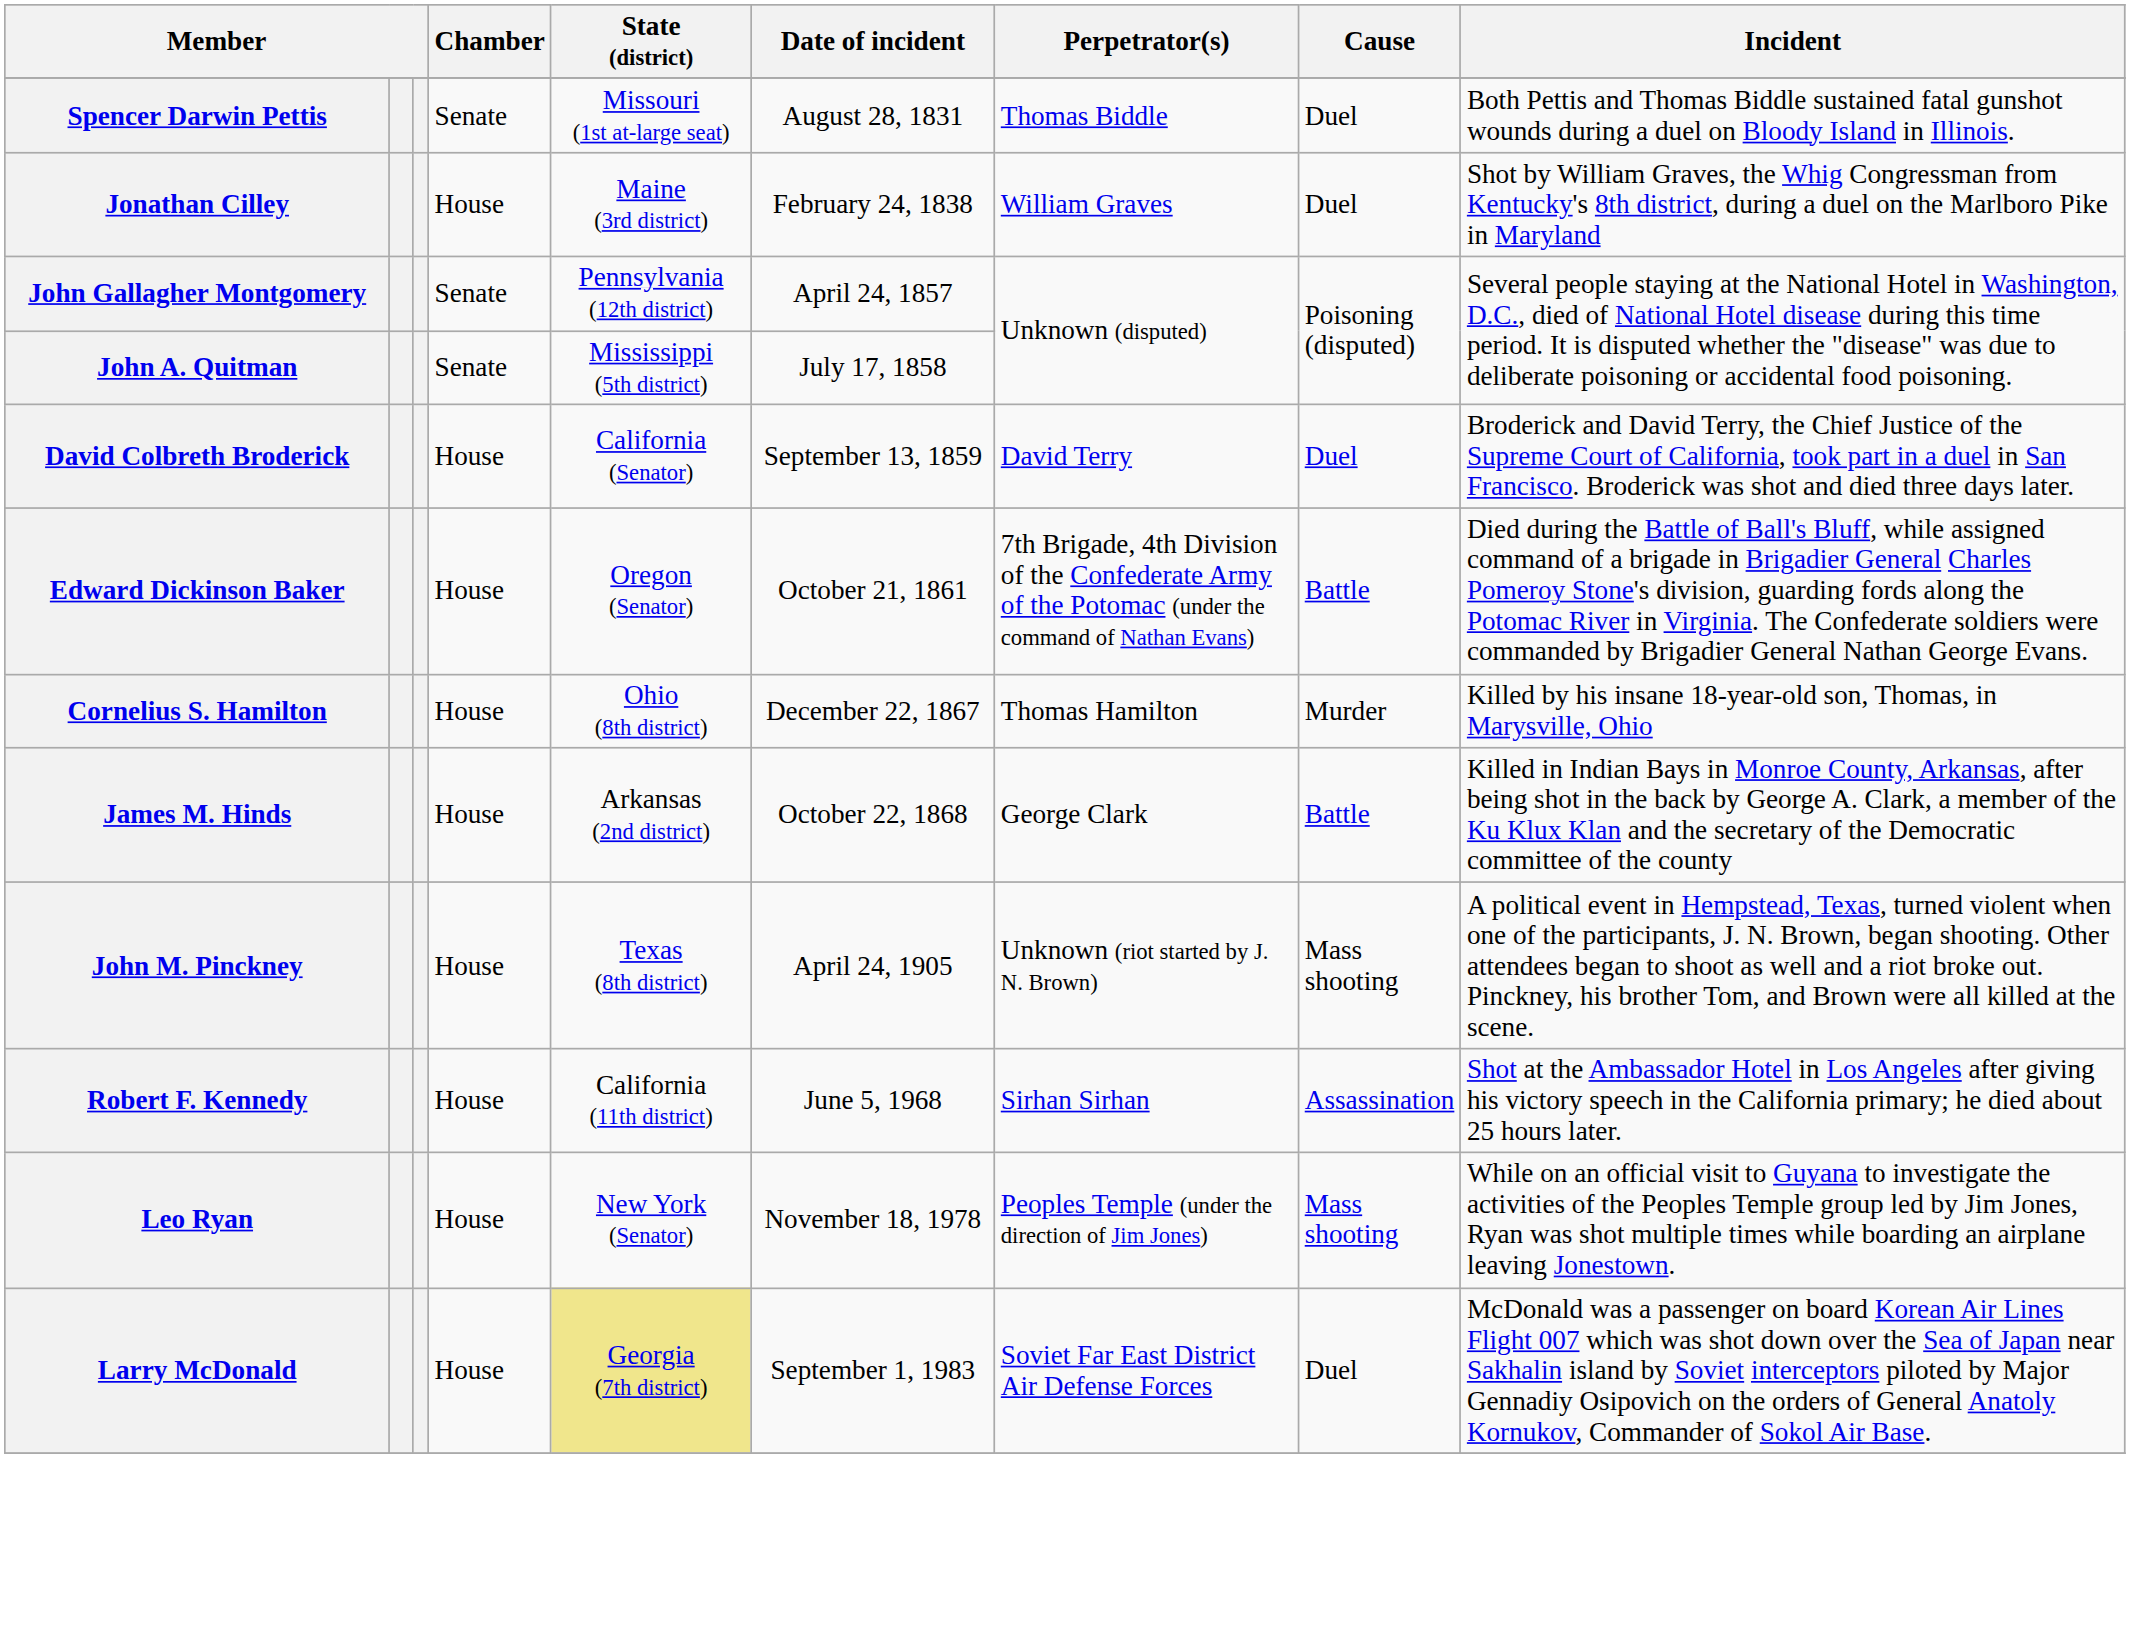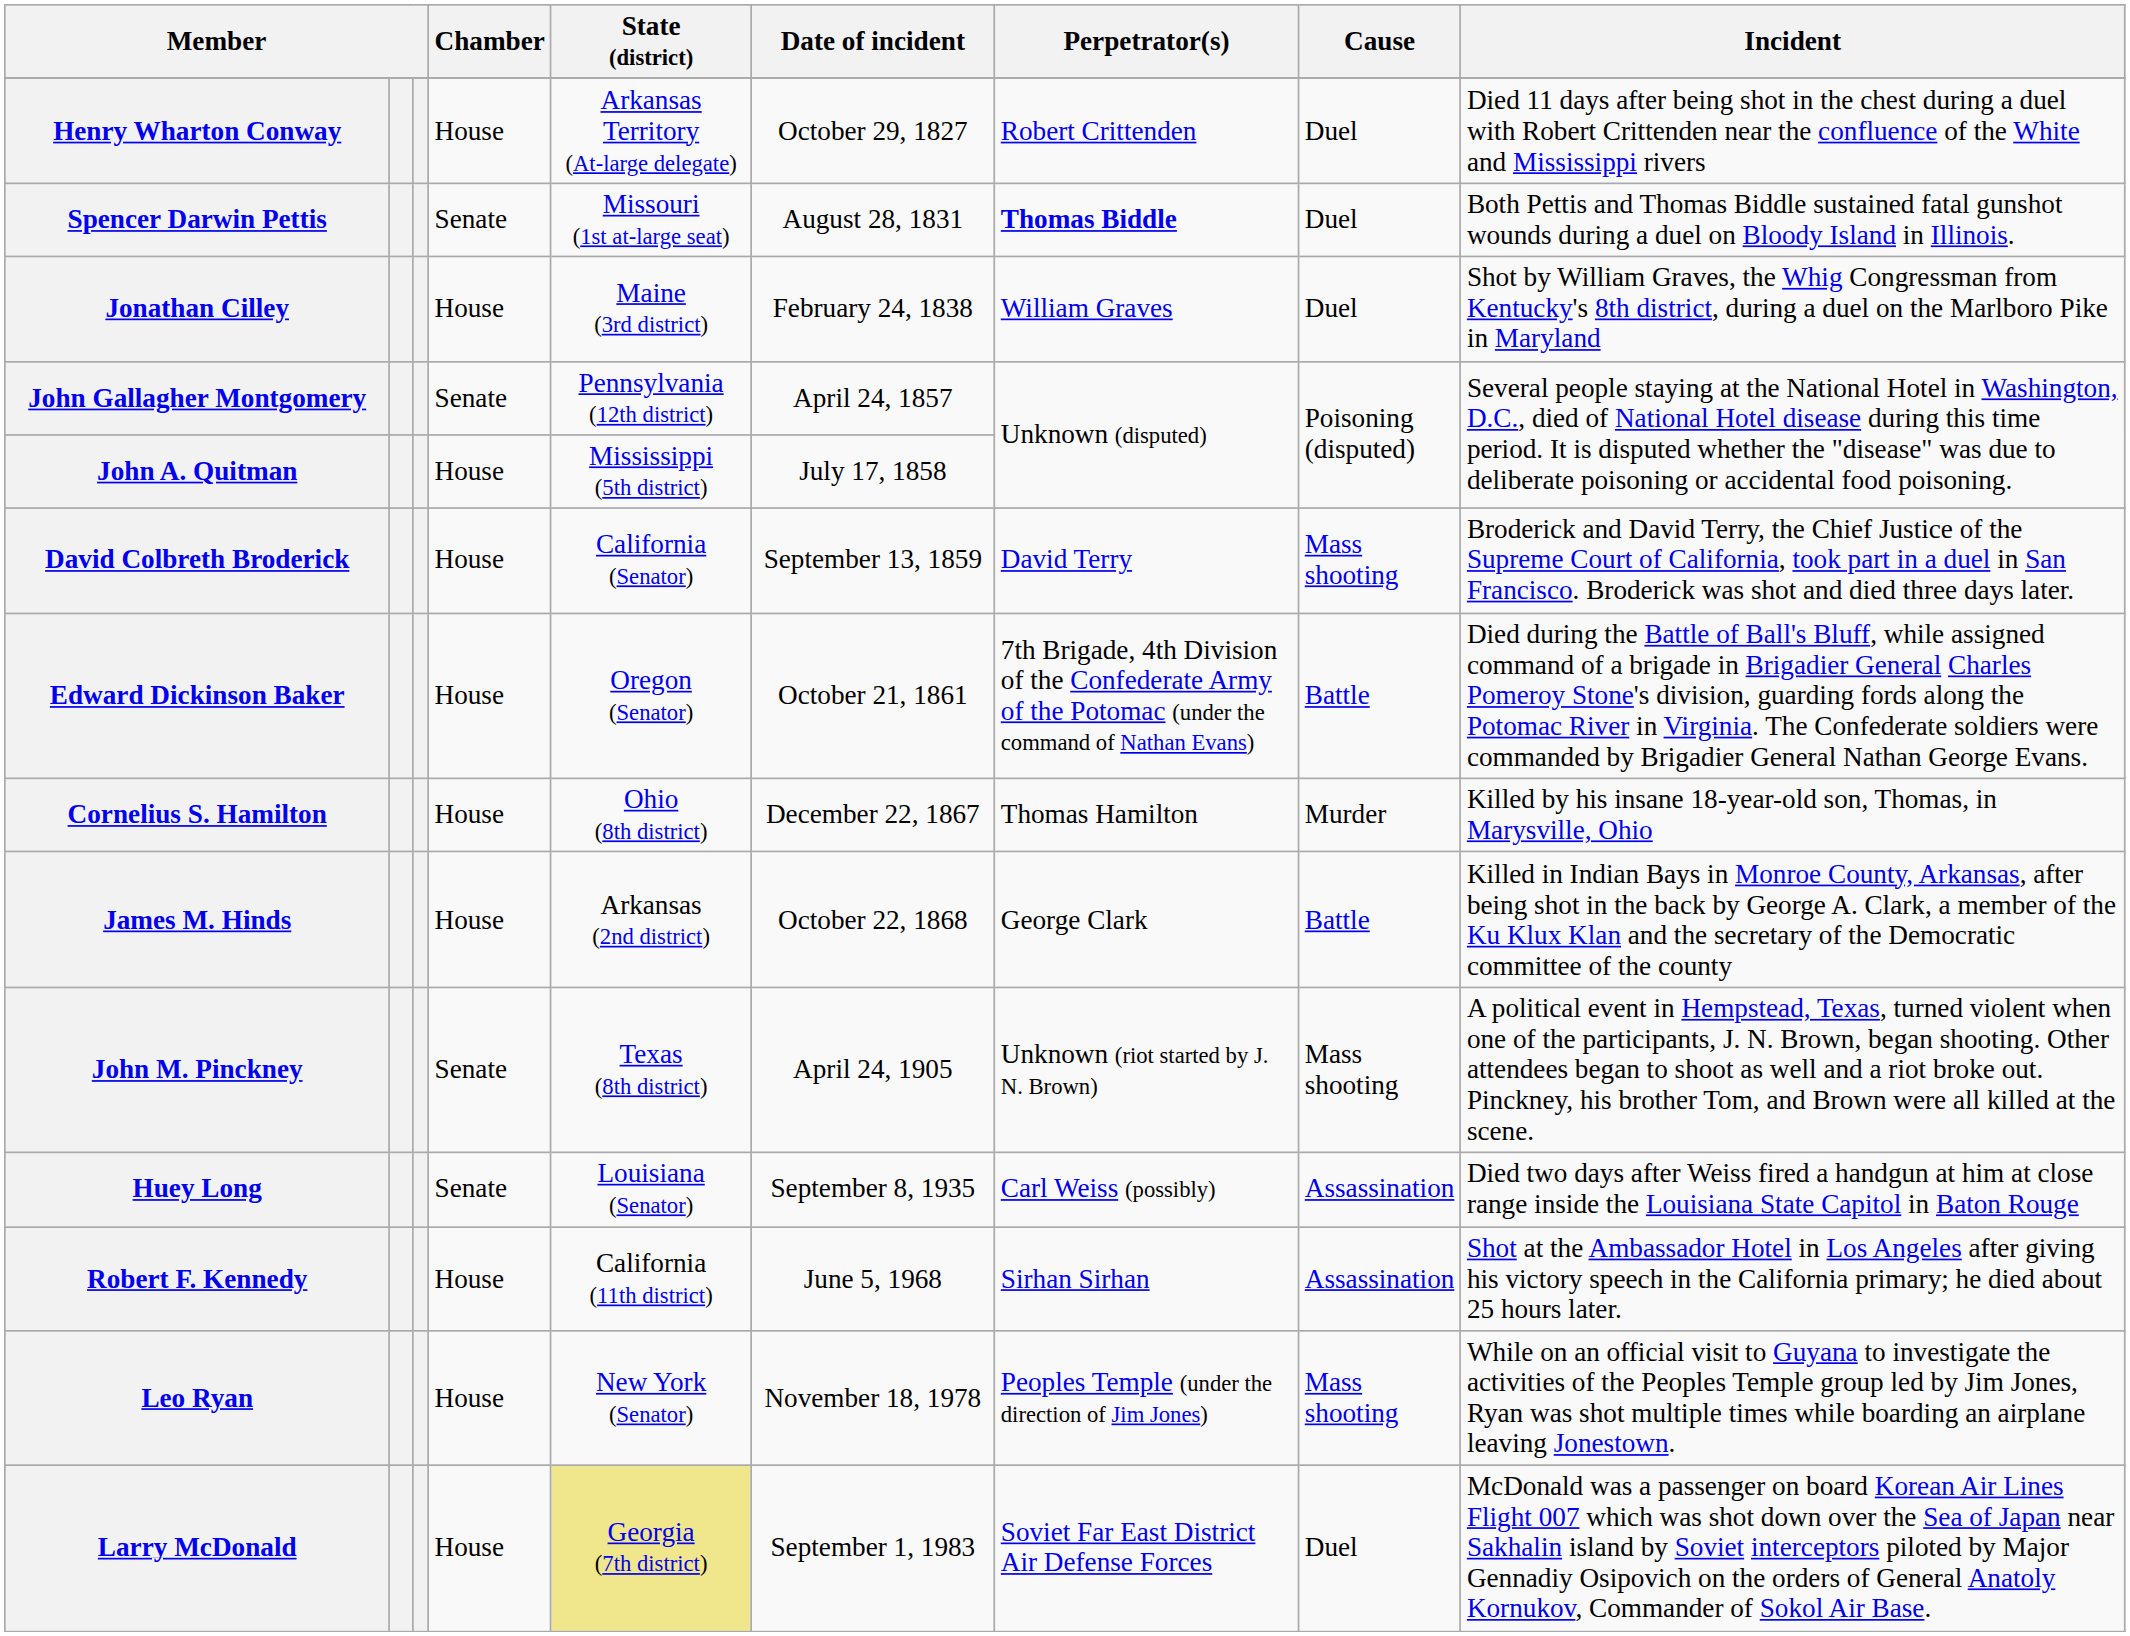+ row: (197, 130)
(1084, 115) normal -> (1089, 219) bold
(471, 366) Senate -> (469, 471) House
(1331, 455) Duel -> (1352, 560) Mass shooting
(469, 965) House -> (471, 1069) Senate
+ row: (197, 1189)
